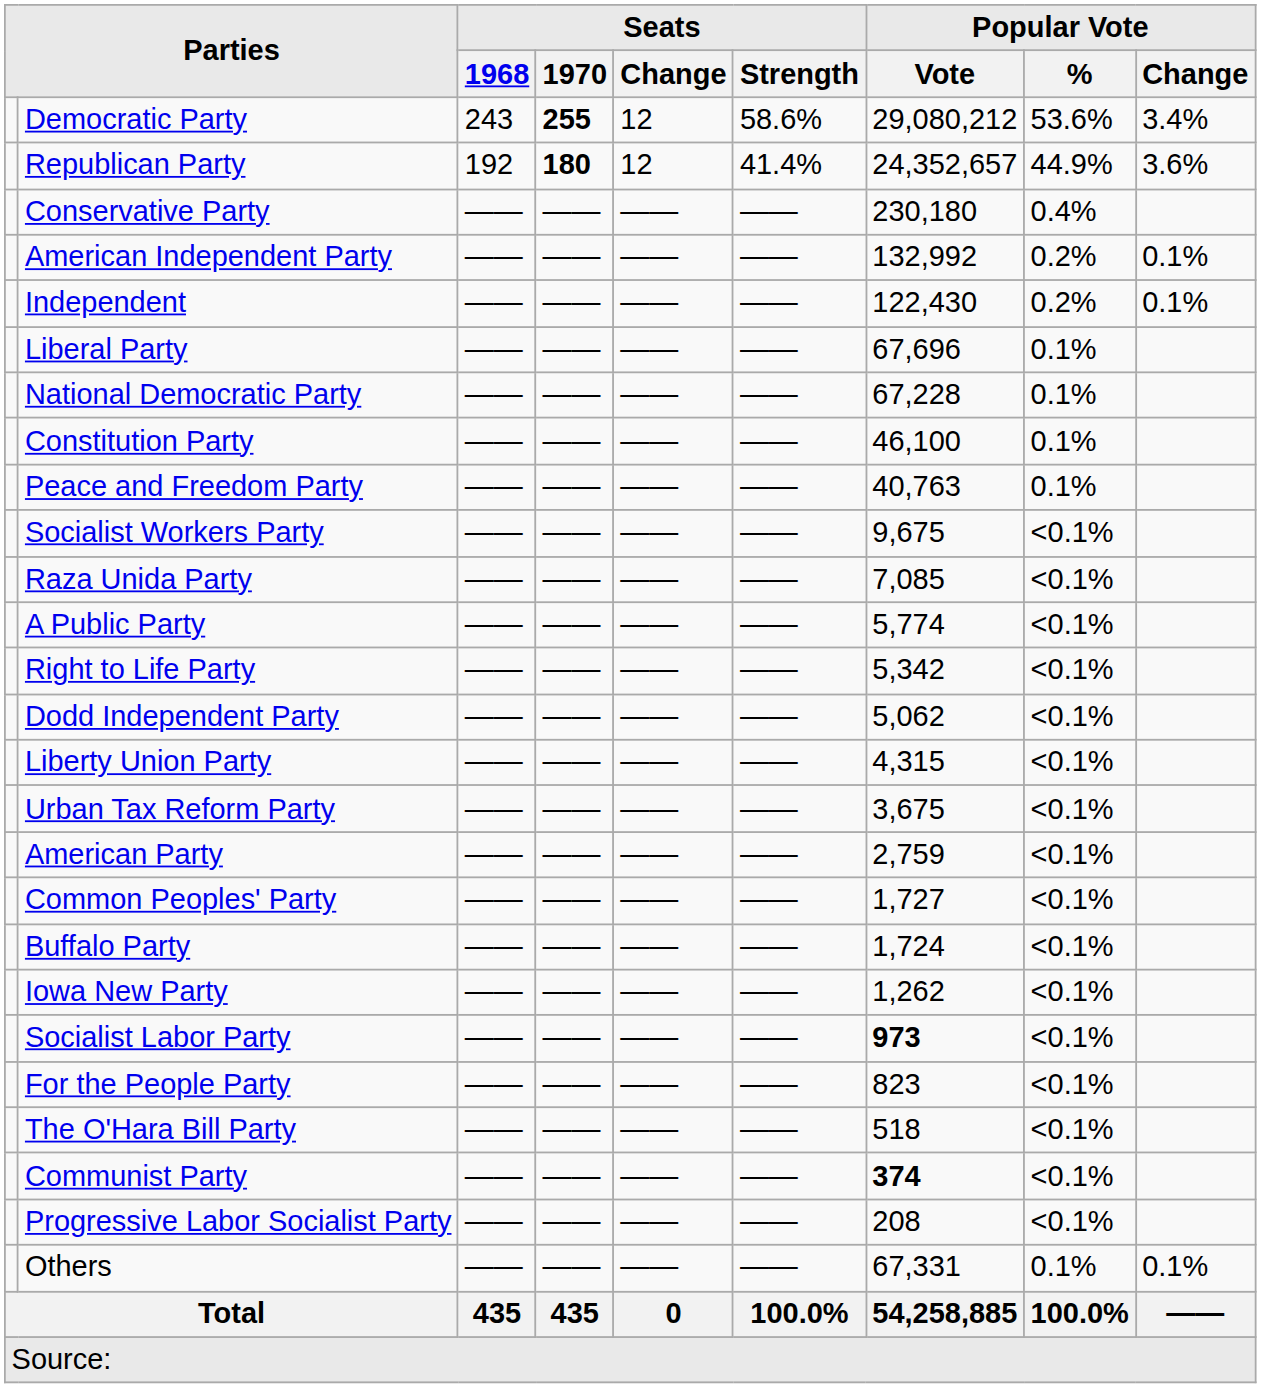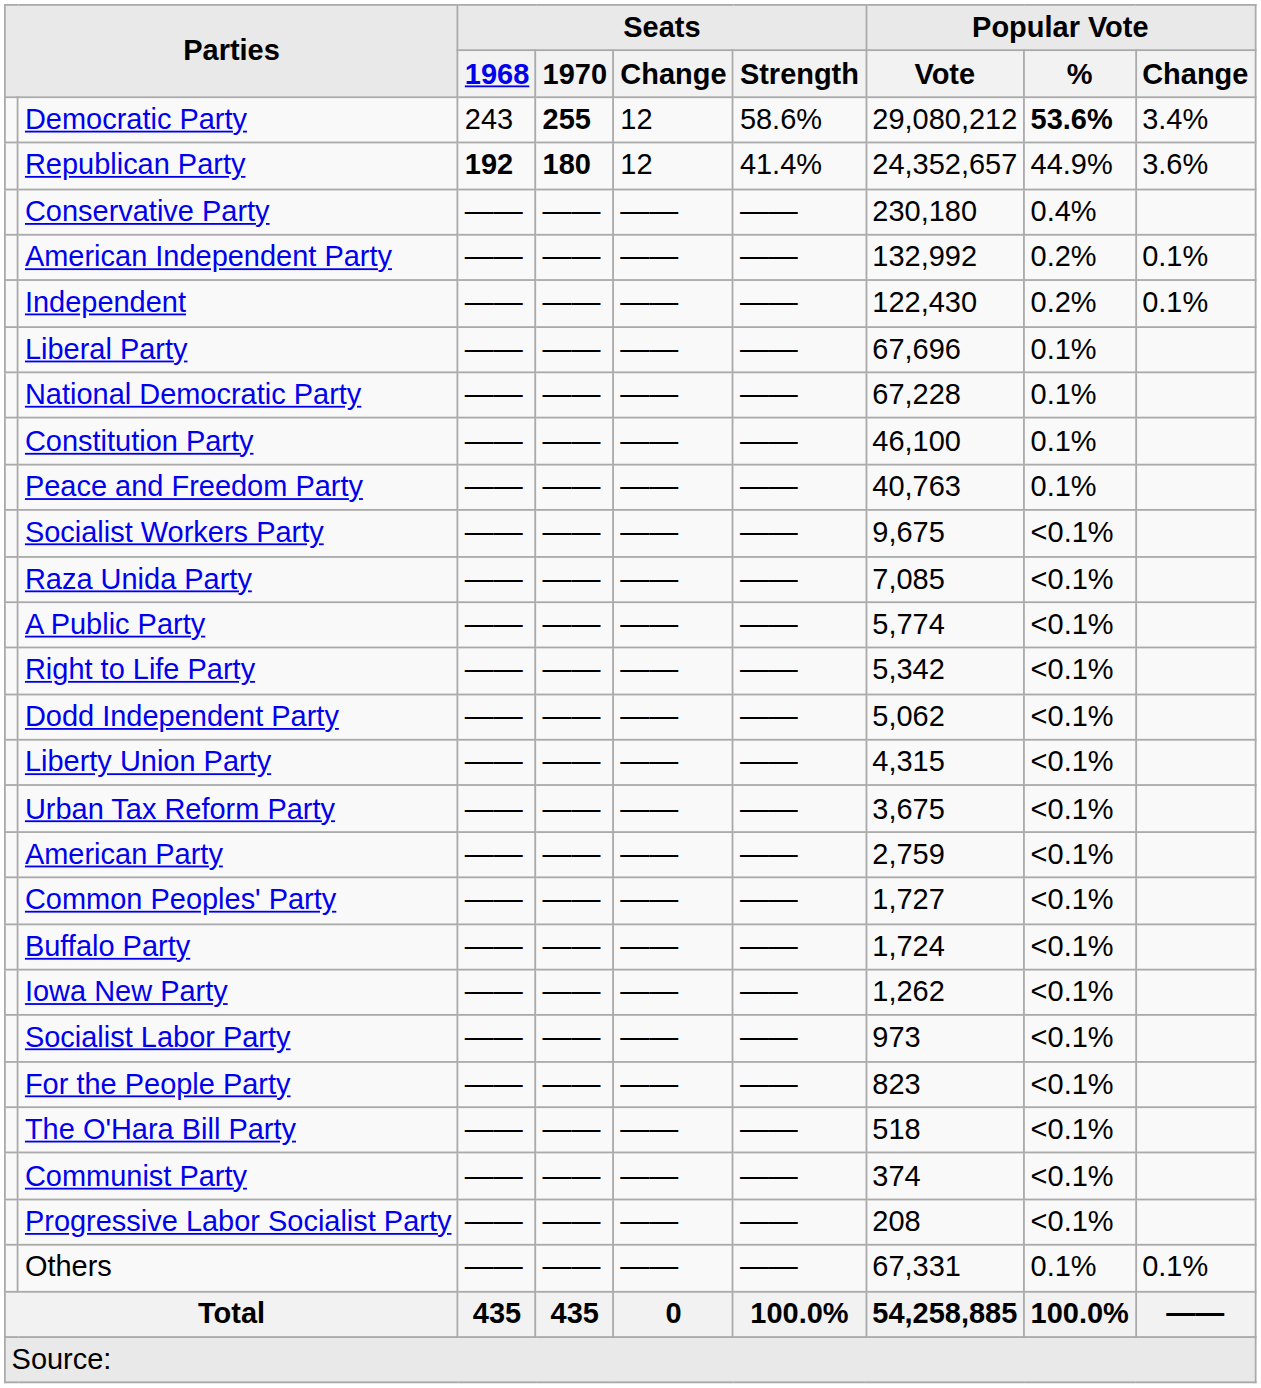(1072, 119) normal -> (1072, 119) bold
(489, 165) normal -> (489, 165) bold
(896, 1037) bold -> (896, 1037) normal
(896, 1175) bold -> (896, 1175) normal
